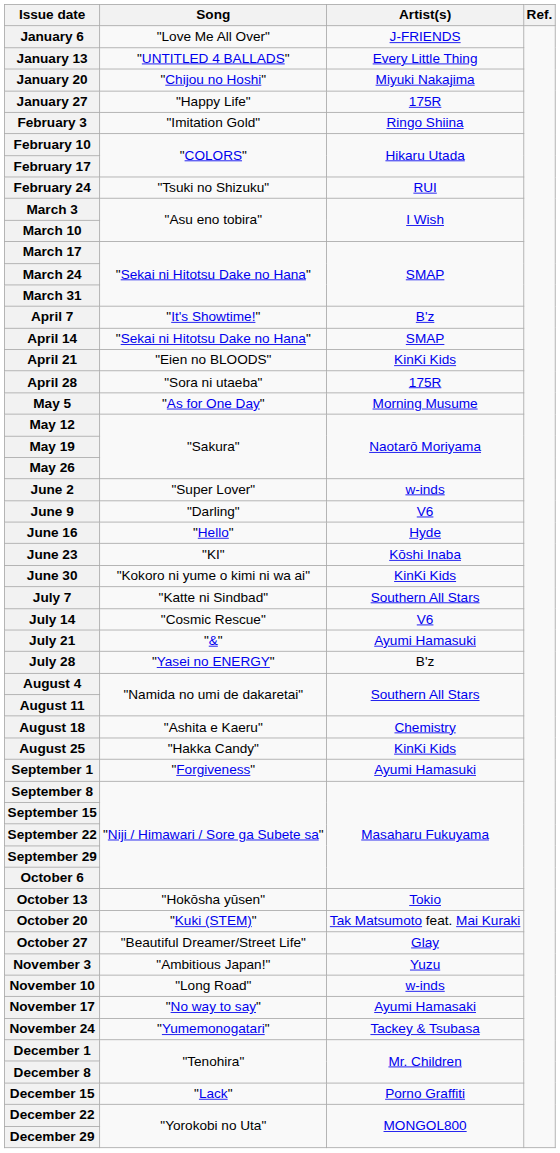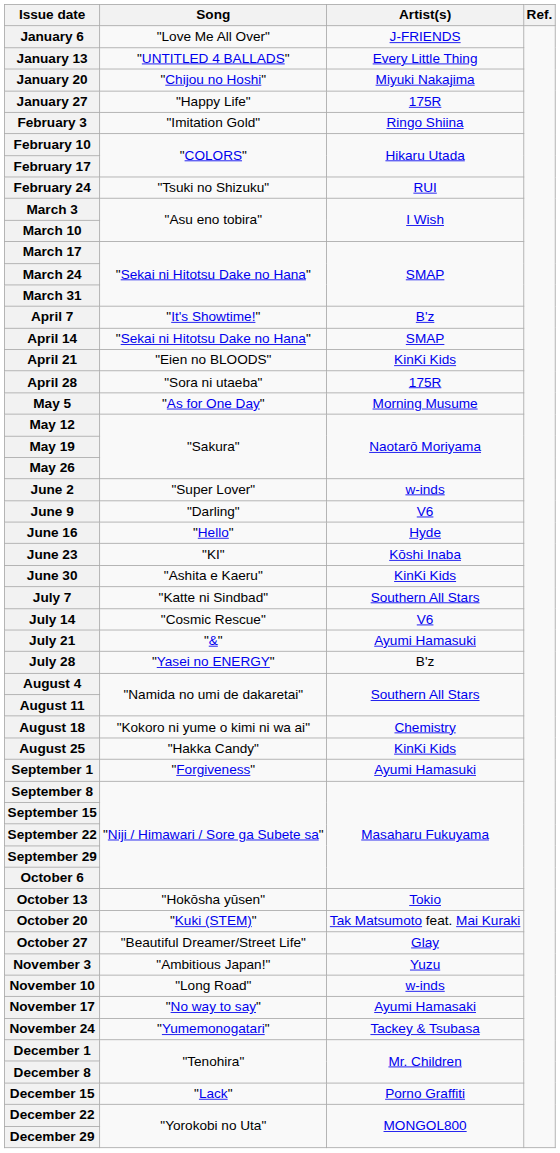(213, 576) "Kokoro ni yume o kimi ni wa ai" -> (213, 576) "Ashita e Kaeru"
(213, 727) "Ashita e Kaeru" -> (213, 727) "Kokoro ni yume o kimi ni wa ai"
